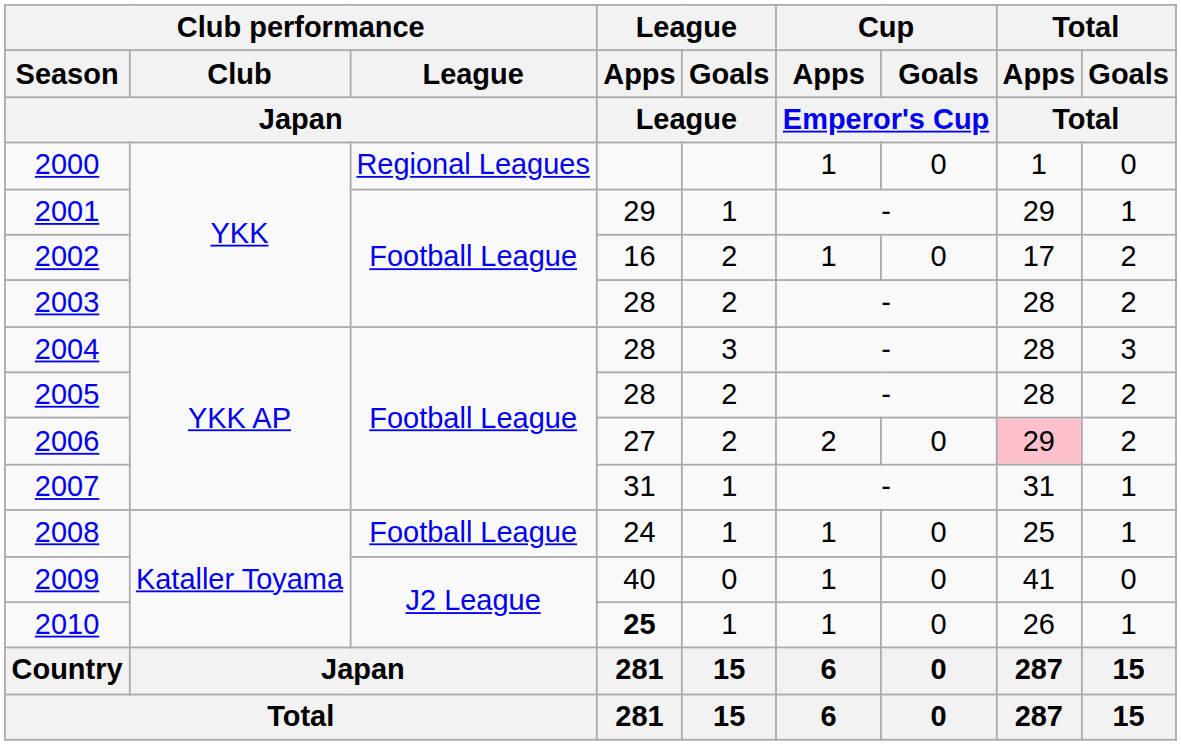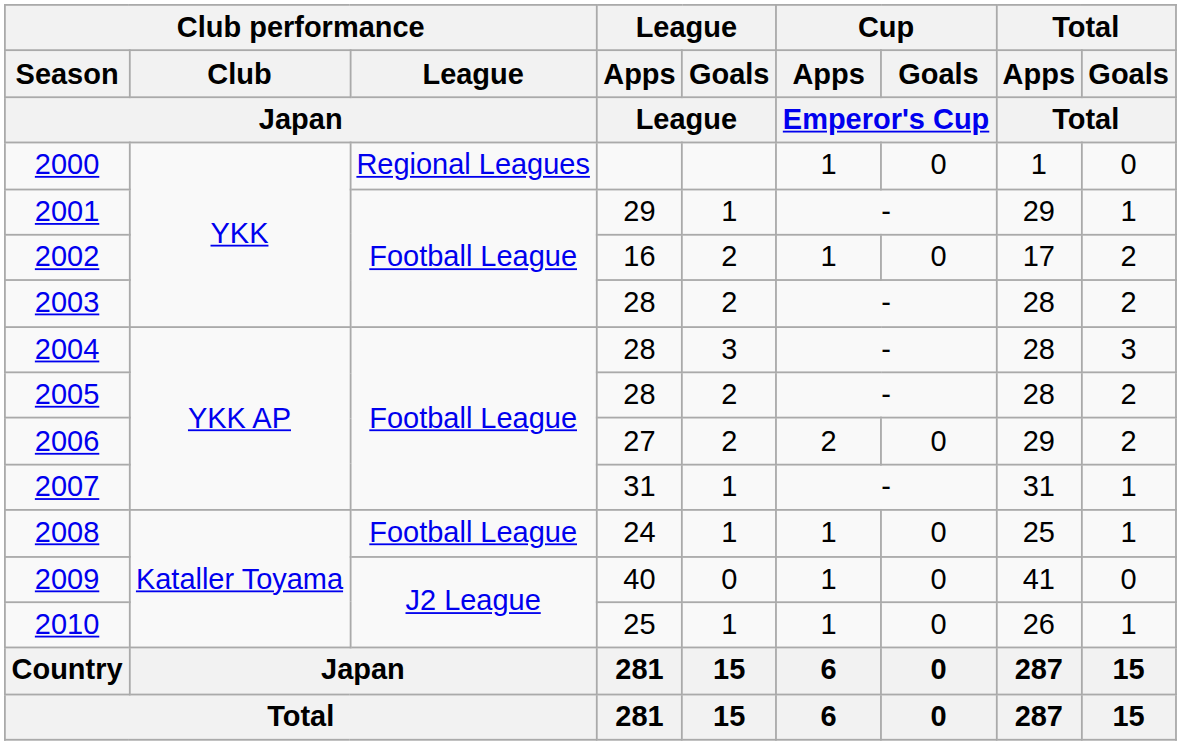(1039, 440) pink background -> (1039, 440) no background
(639, 624) bold -> (639, 624) normal
